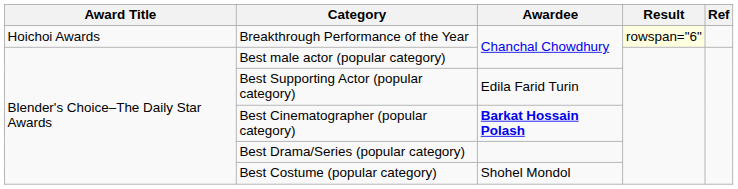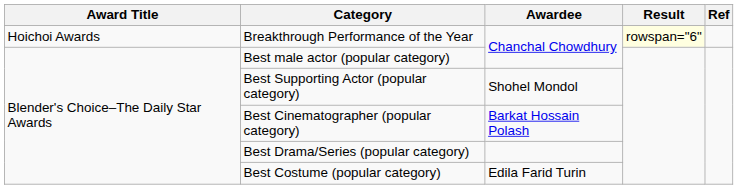(530, 86) Edila Farid Turin -> (533, 86) Shohel Mondol
(530, 123) bold -> (534, 123) normal
(526, 173) Shohel Mondol -> (537, 173) Edila Farid Turin
